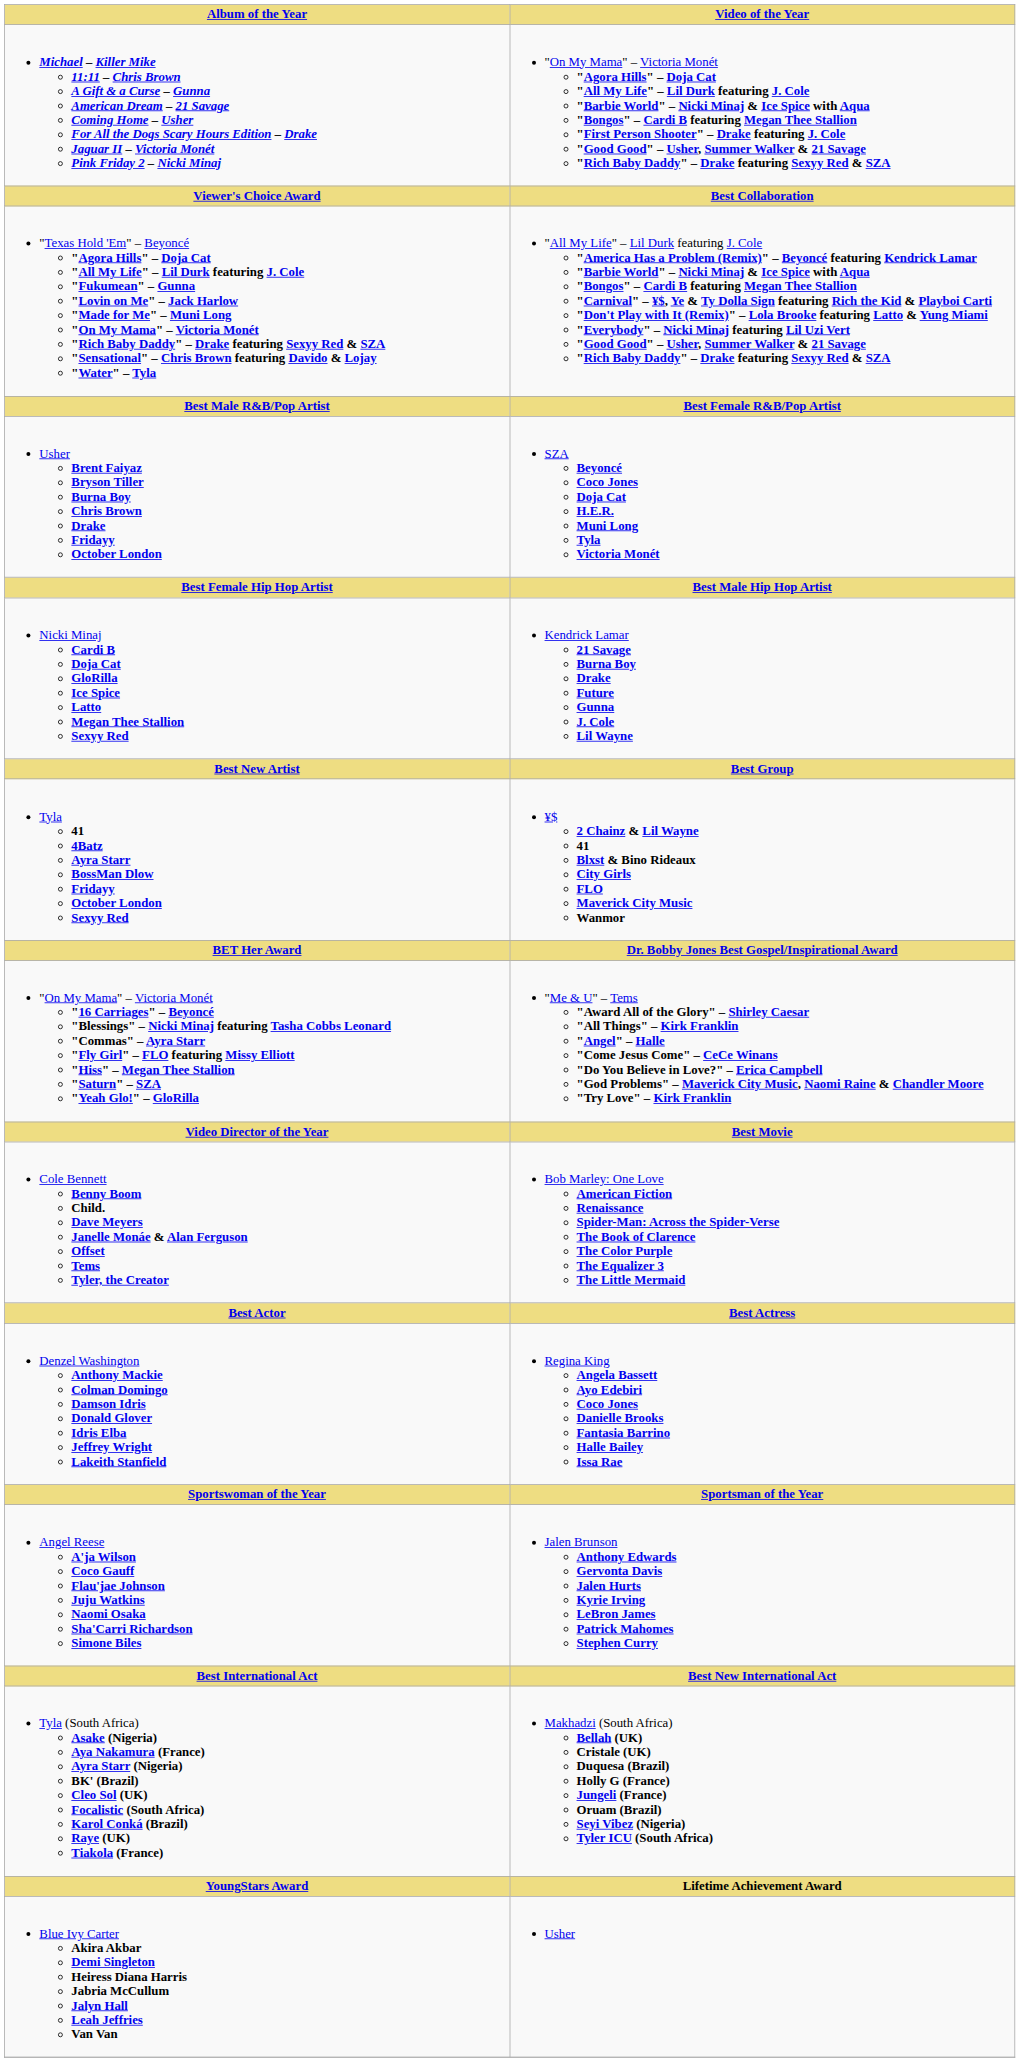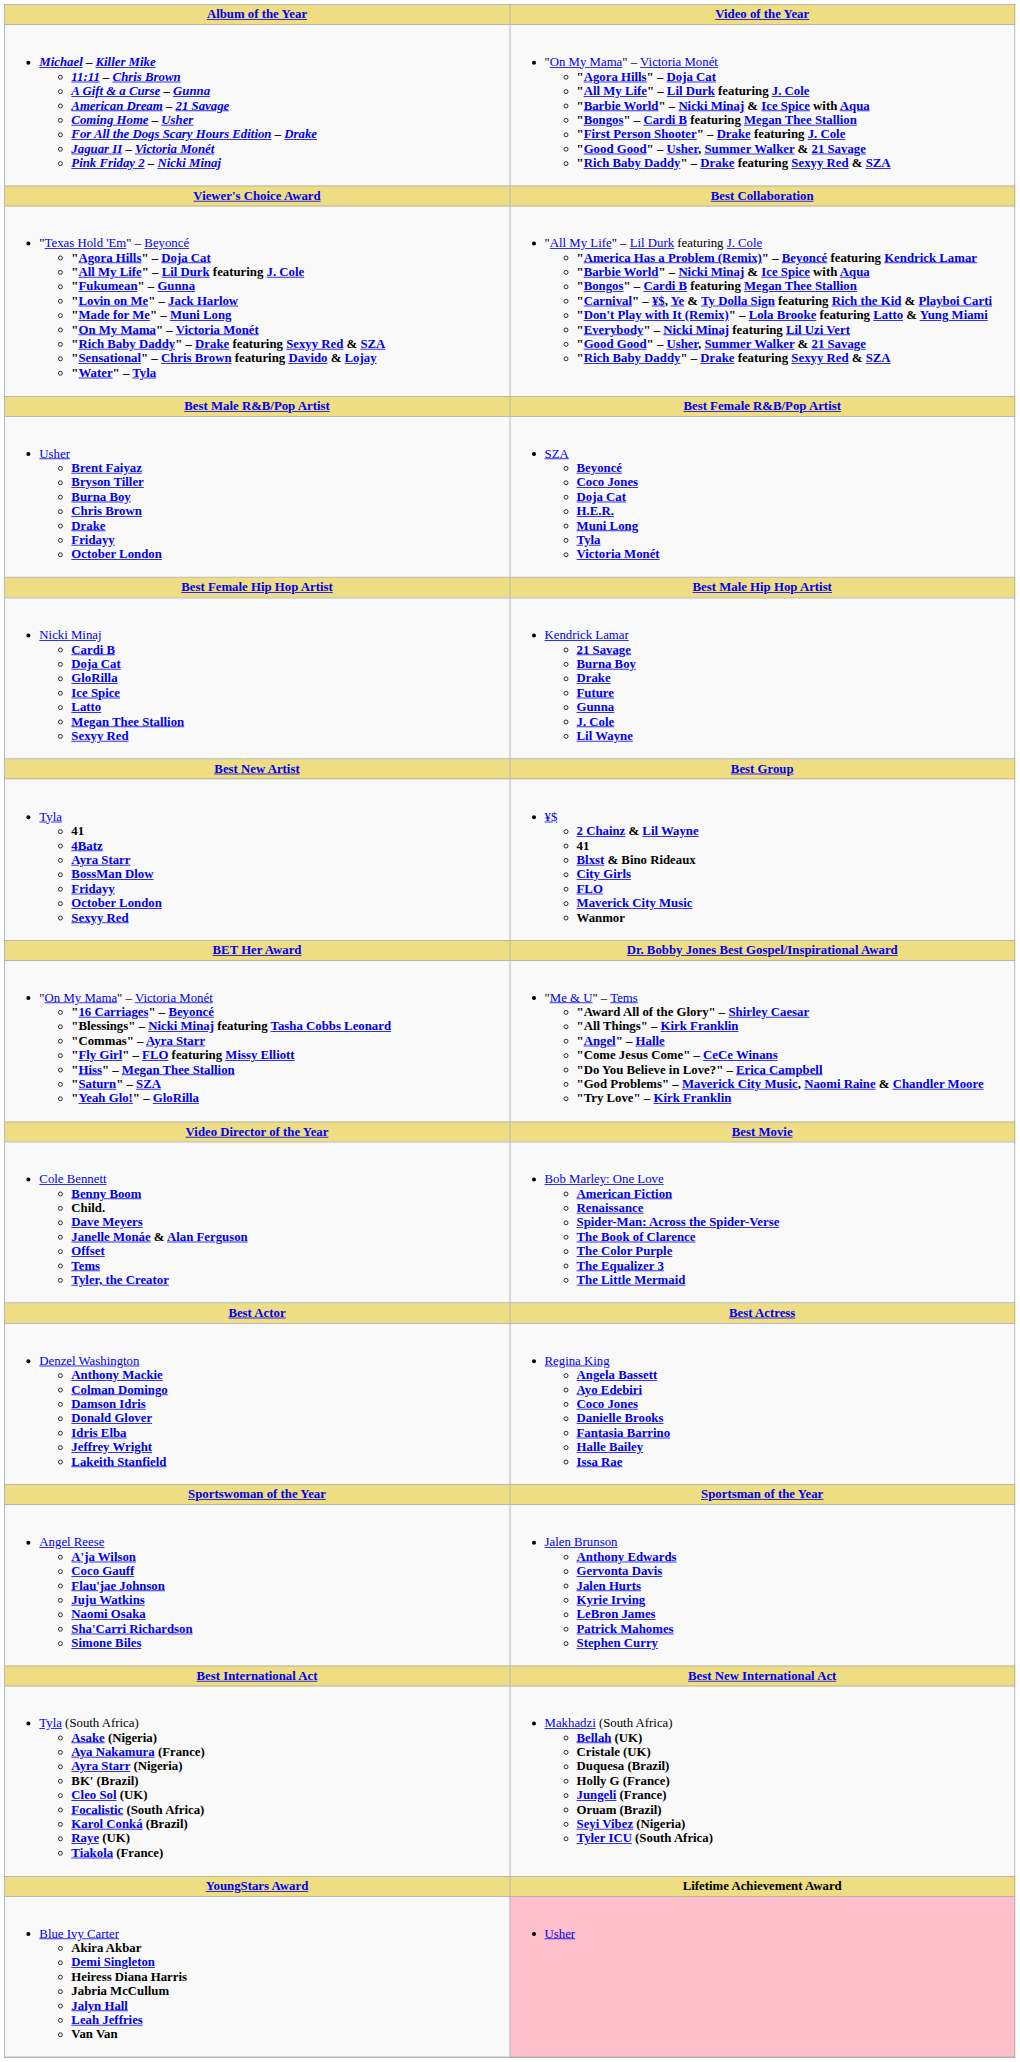(762, 1934) no background -> (762, 1934) pink background
